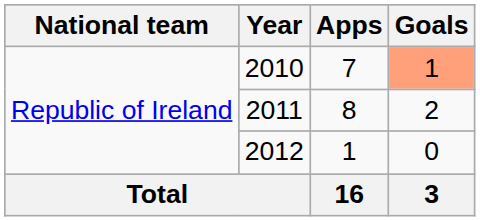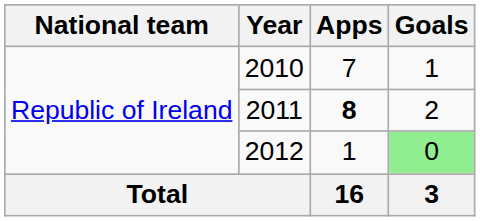(432, 67) lightsalmon background -> (432, 67) no background
(349, 109) normal -> (349, 109) bold
(432, 151) no background -> (432, 151) lightgreen background
